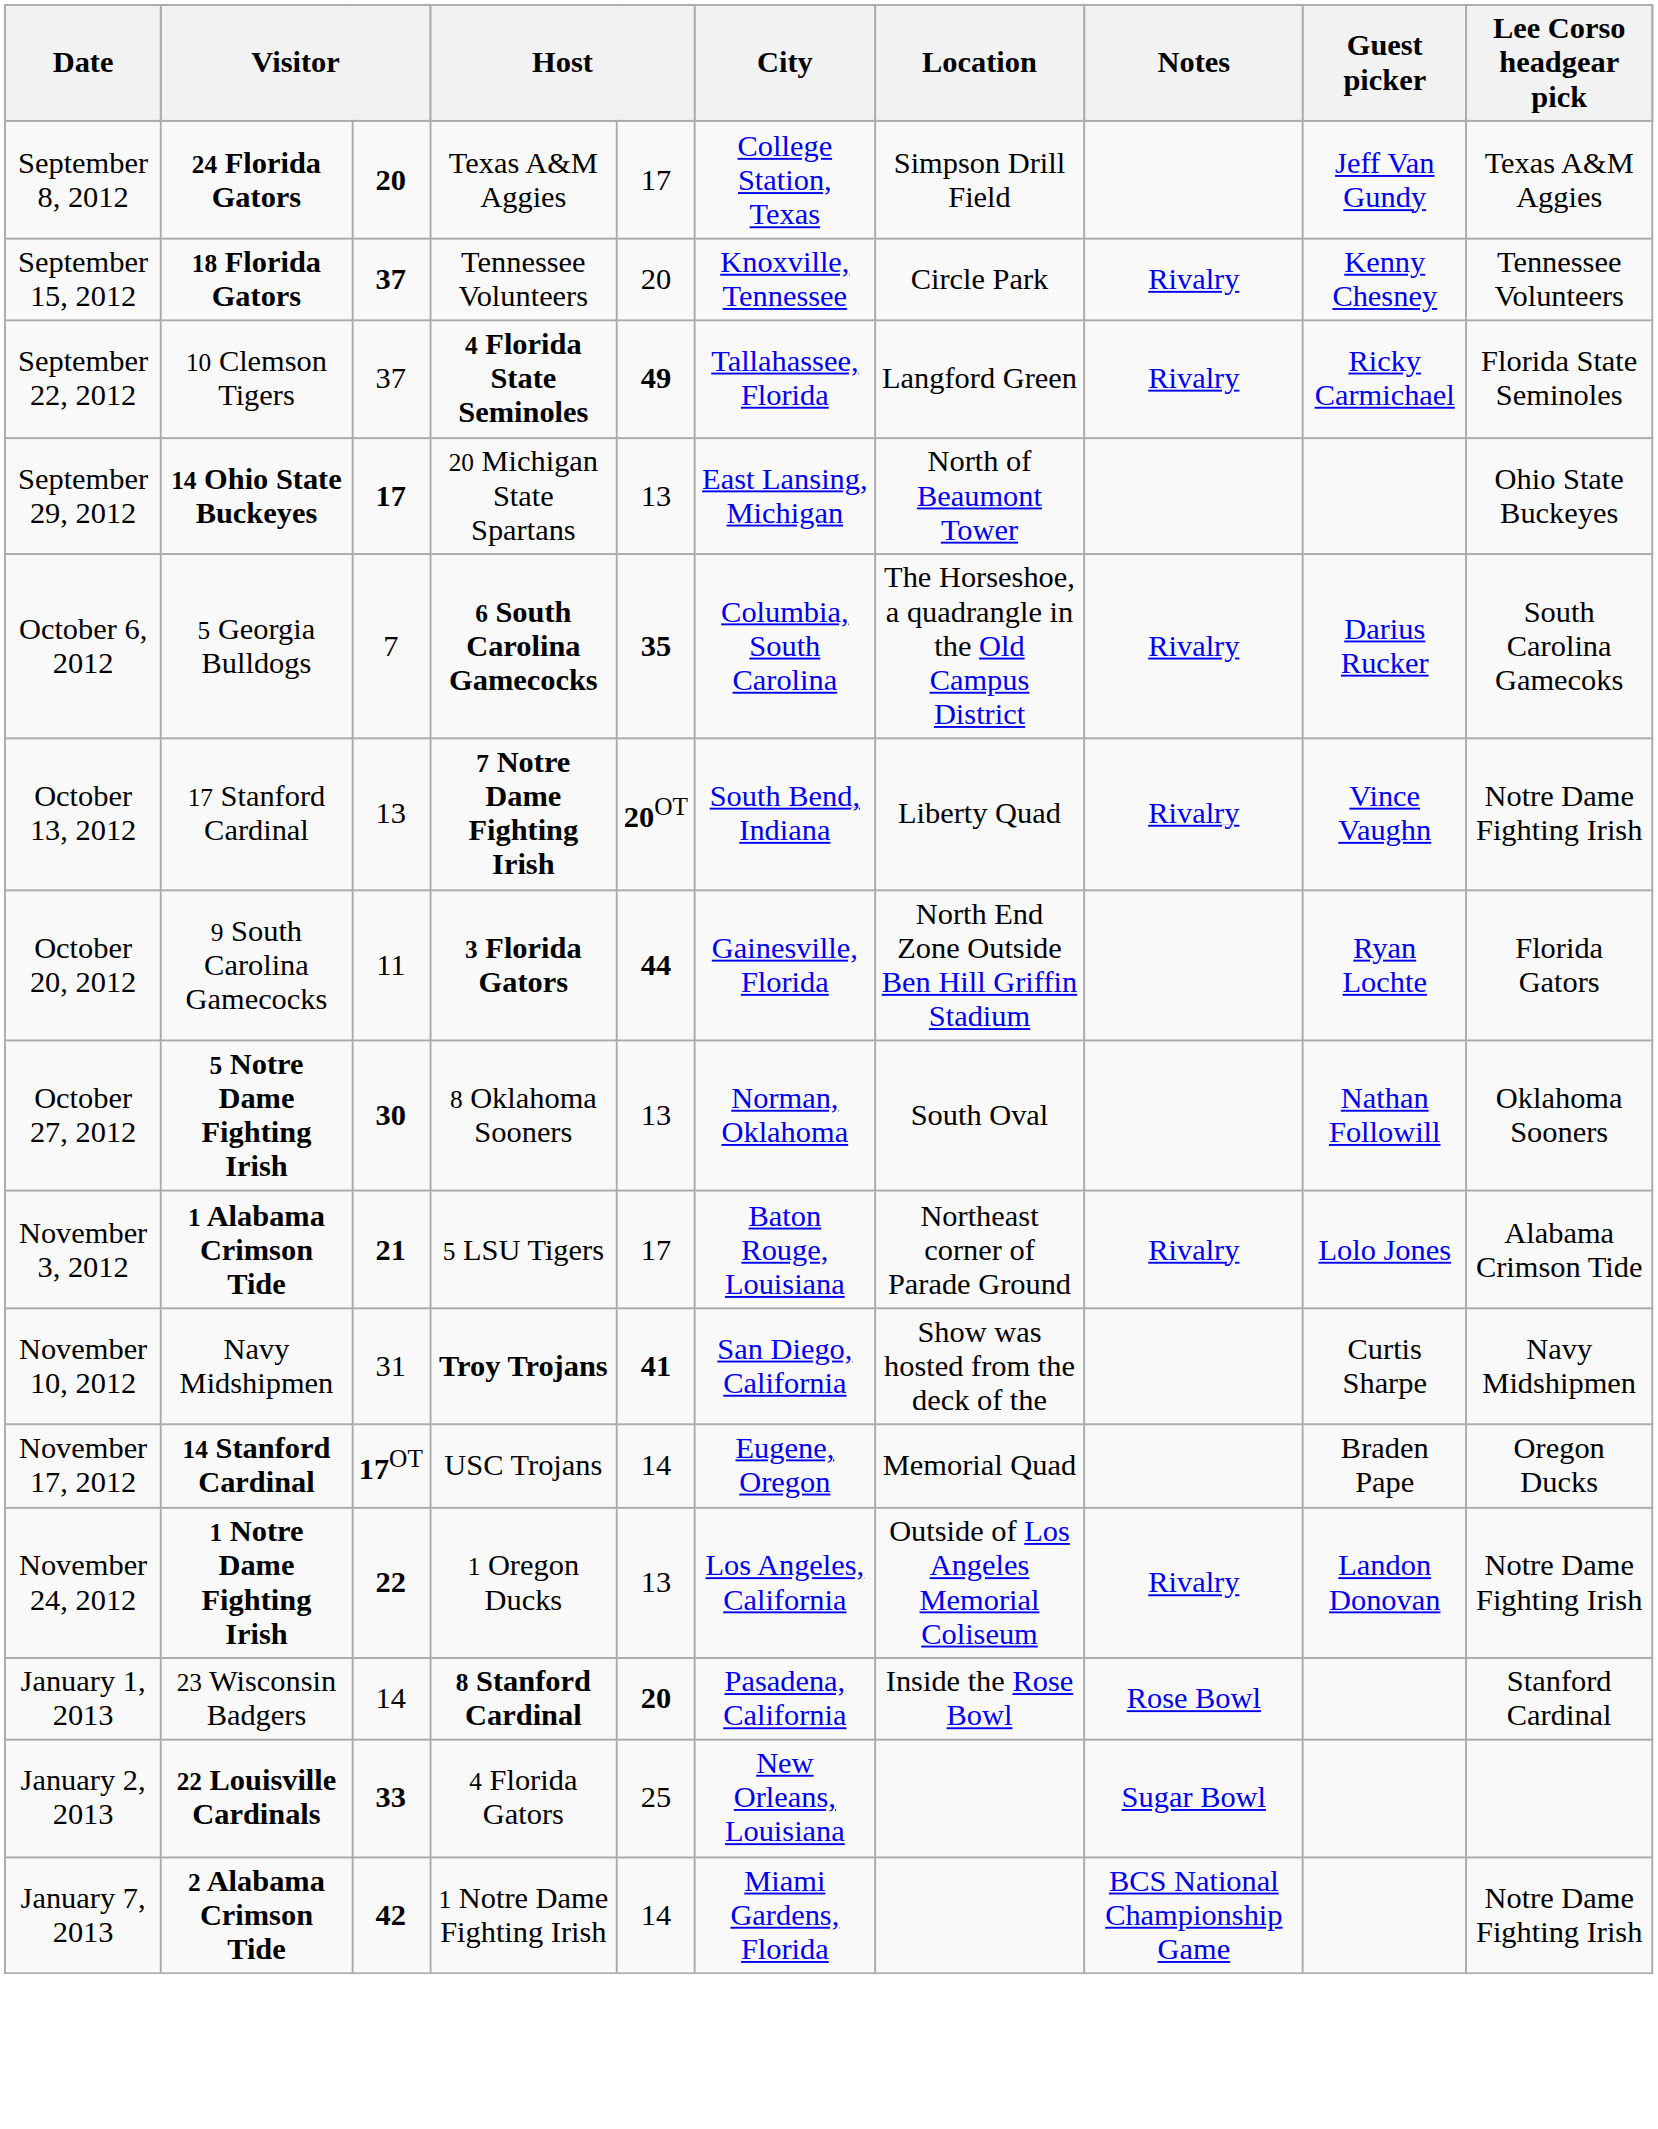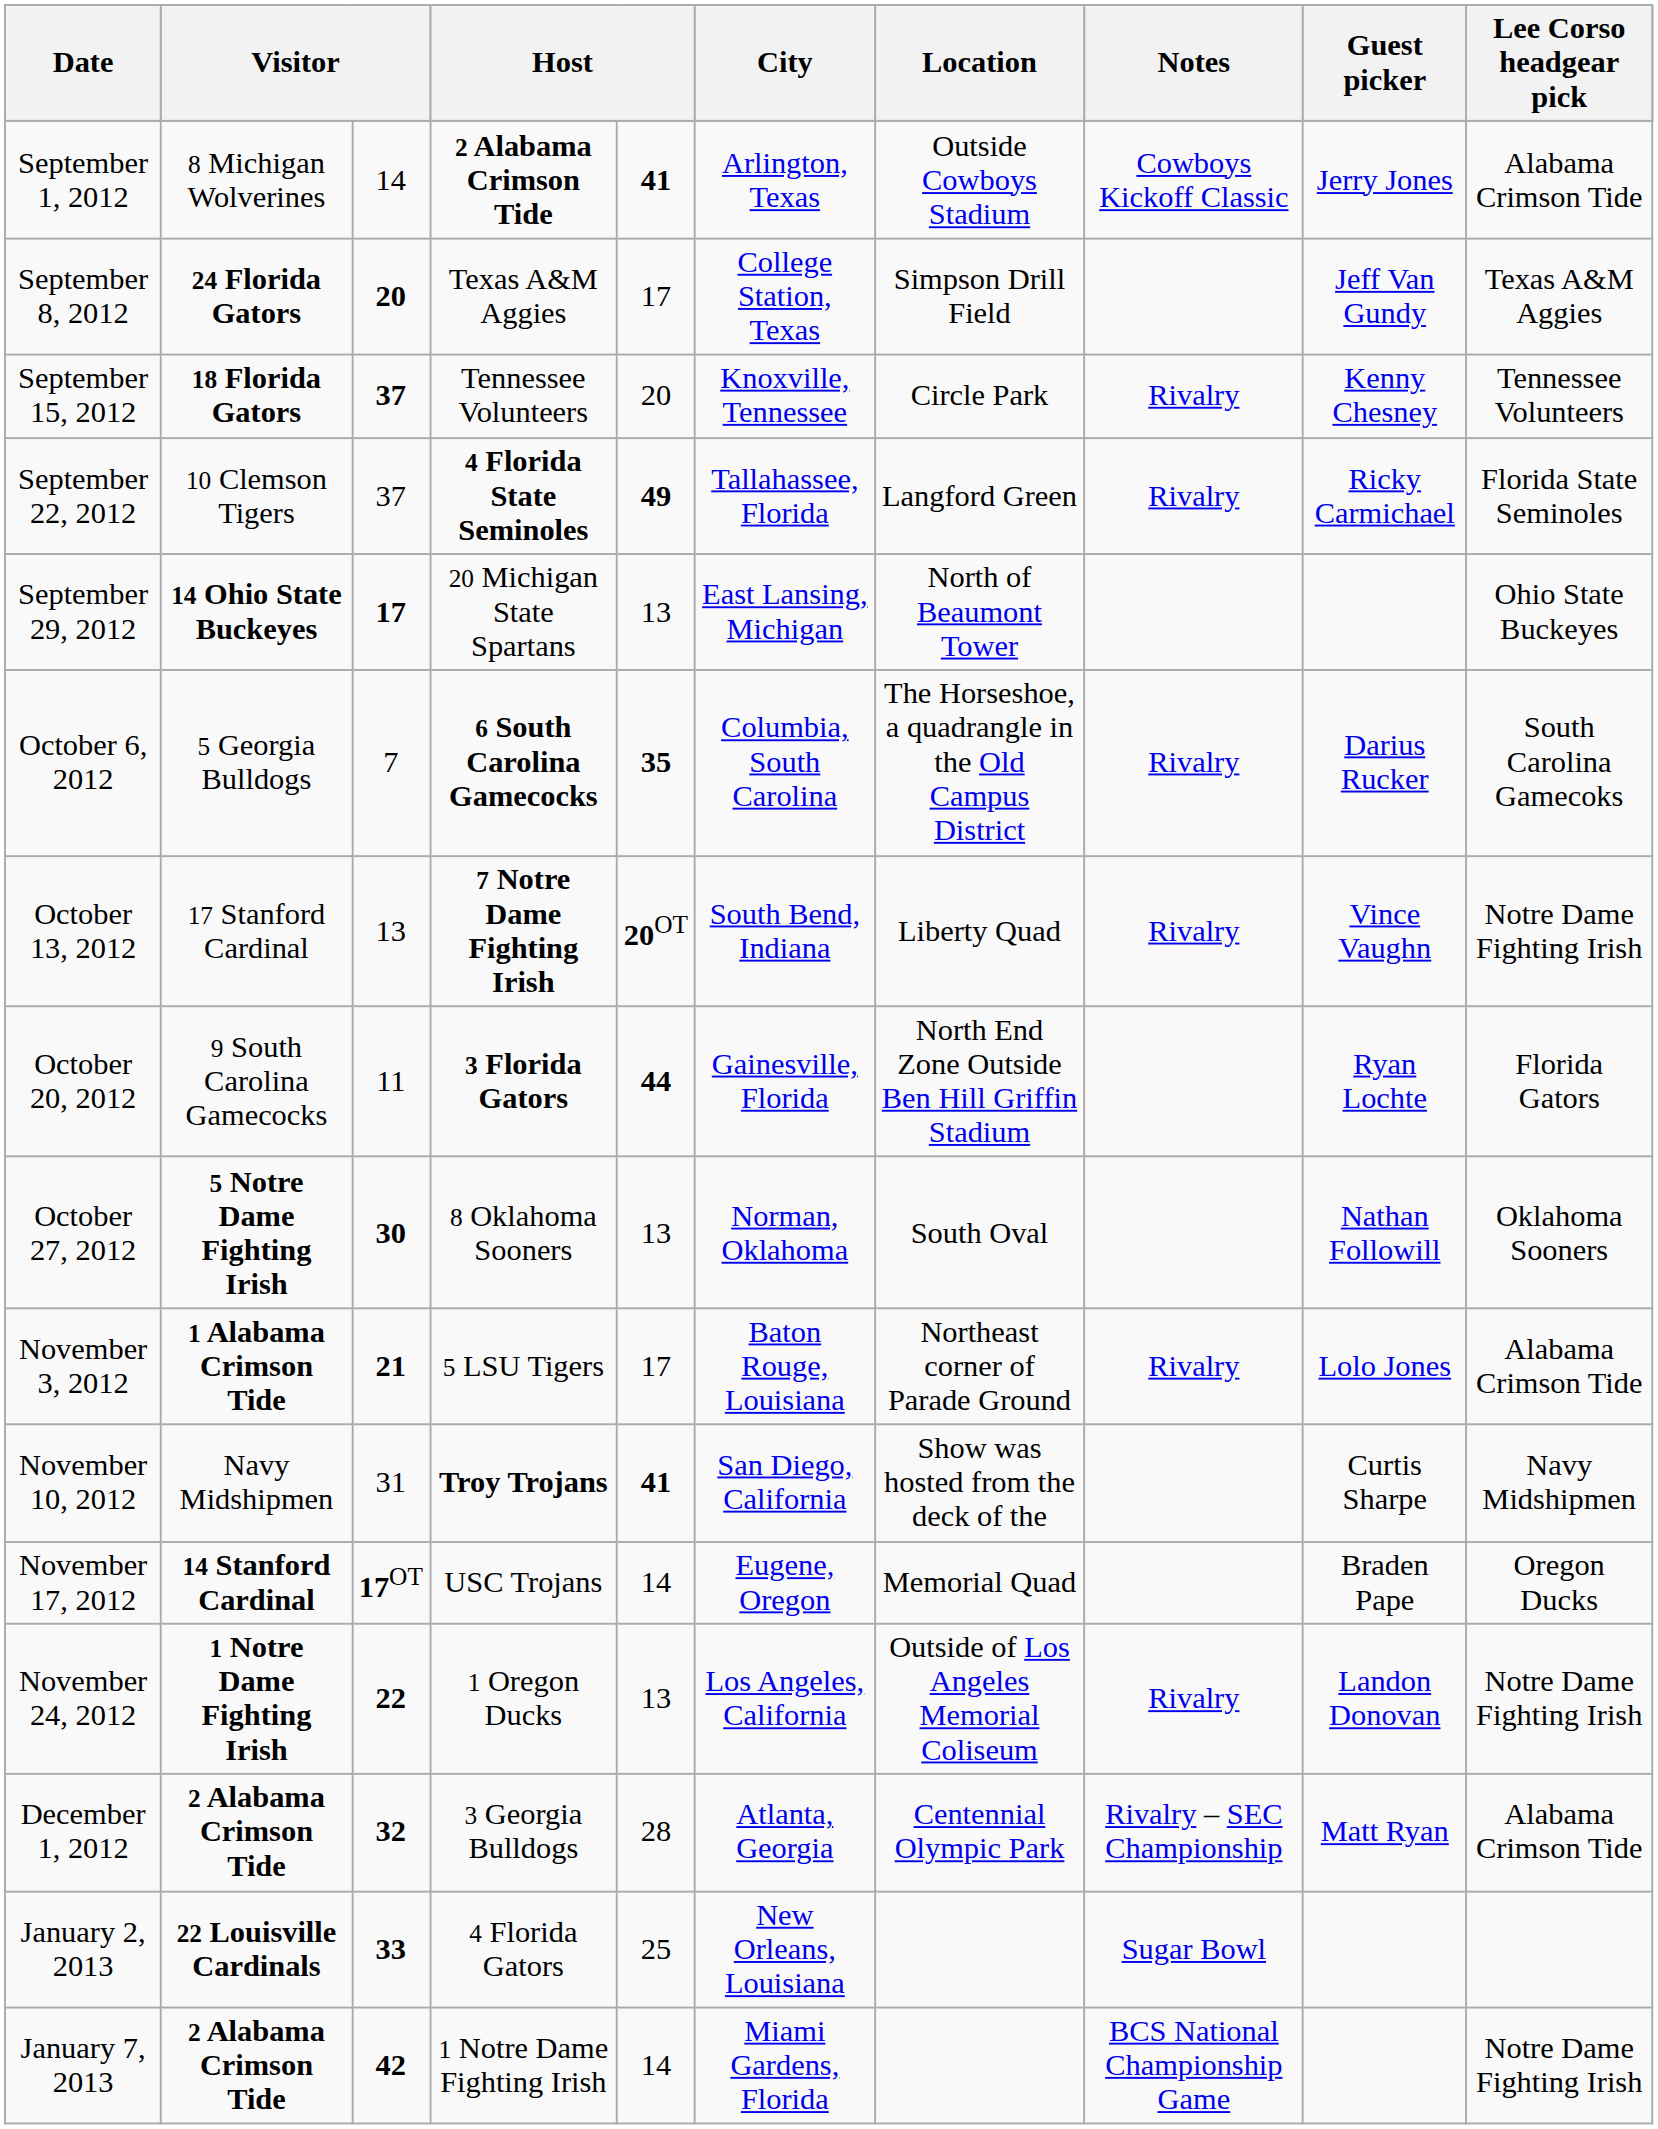+ row: (83, 179)
+ row: (83, 1832)
- row: (83, 1698)
